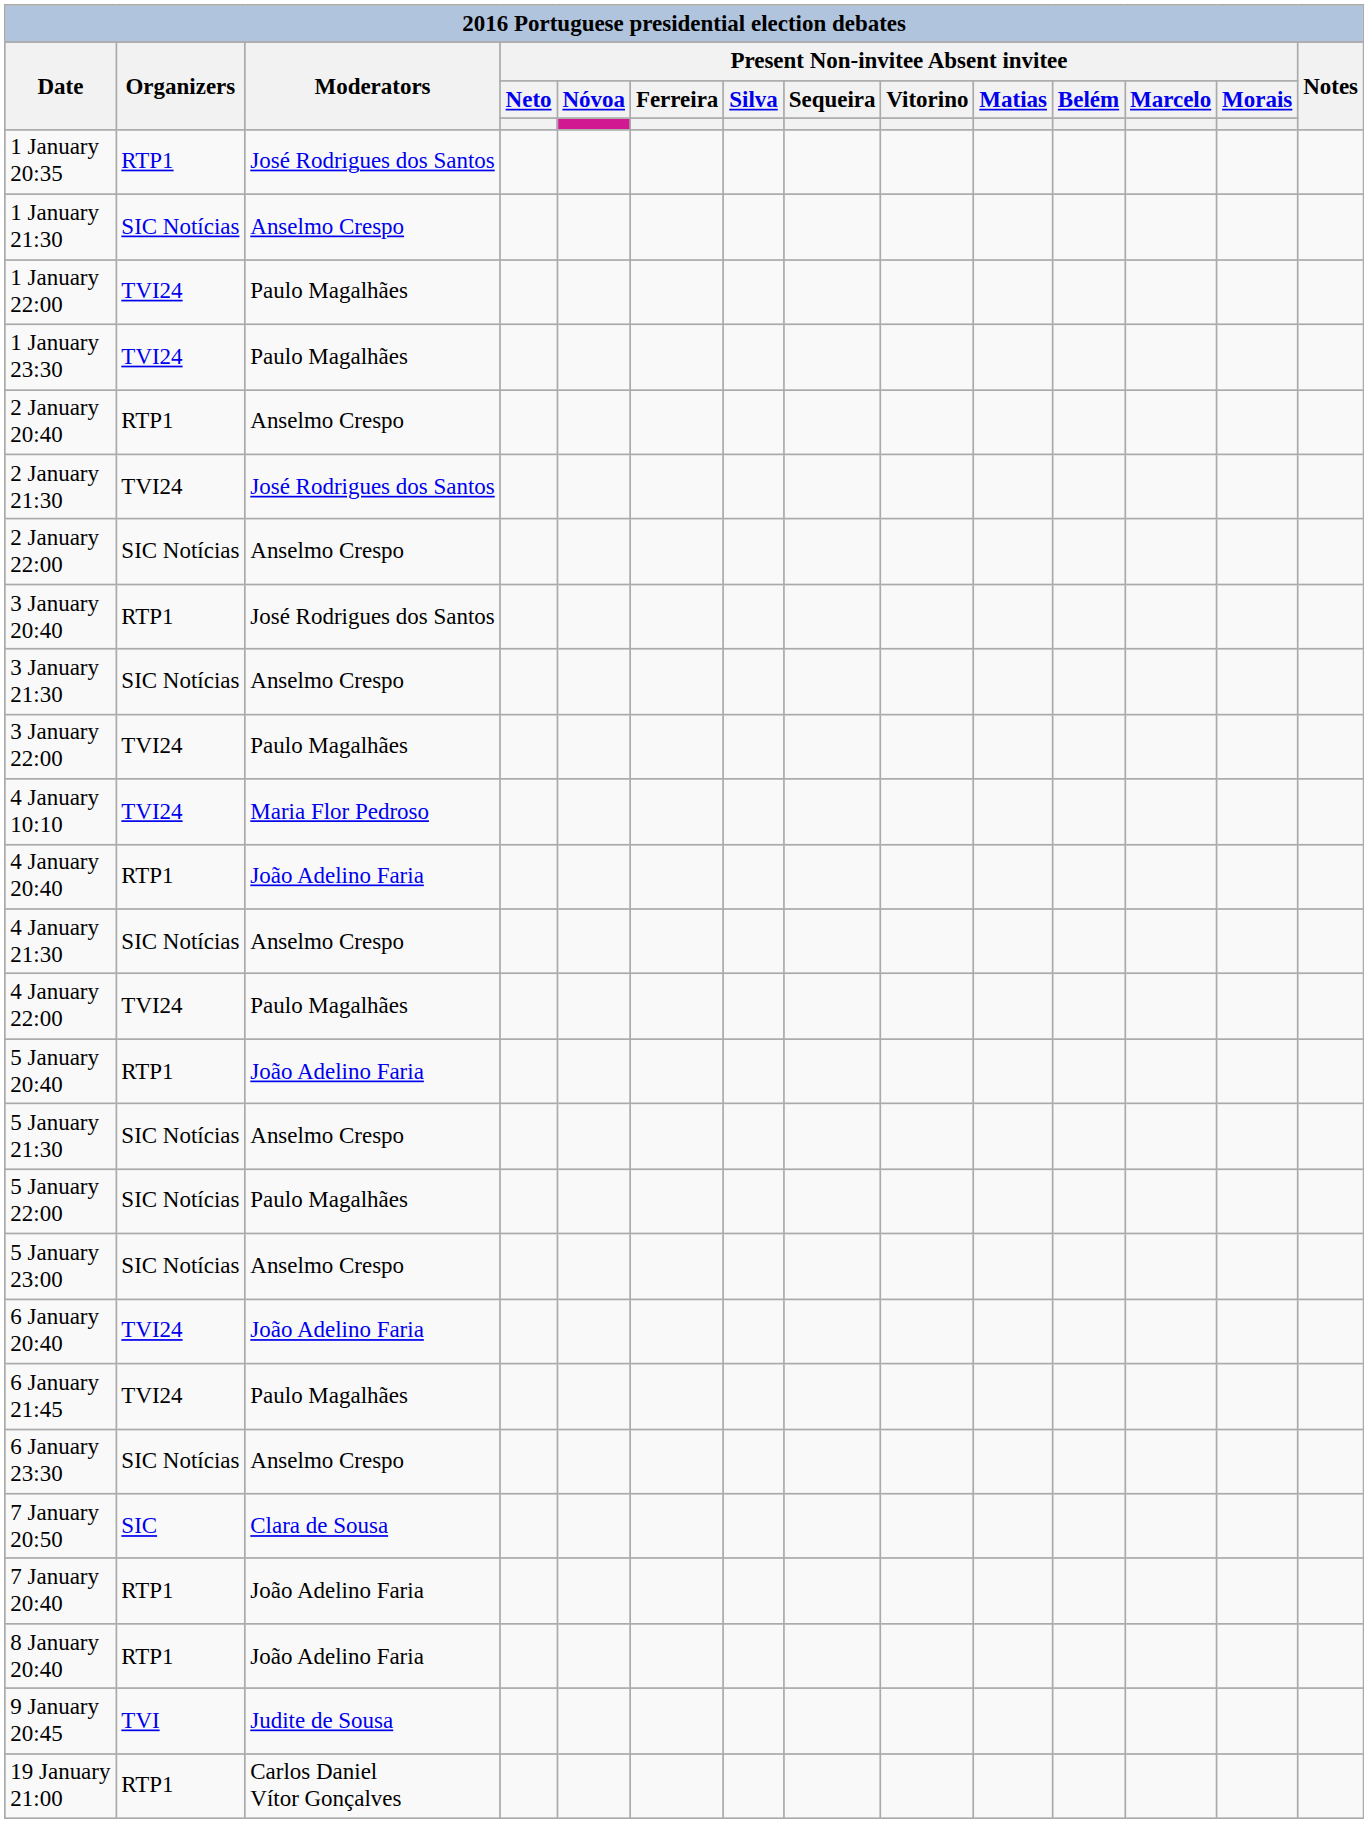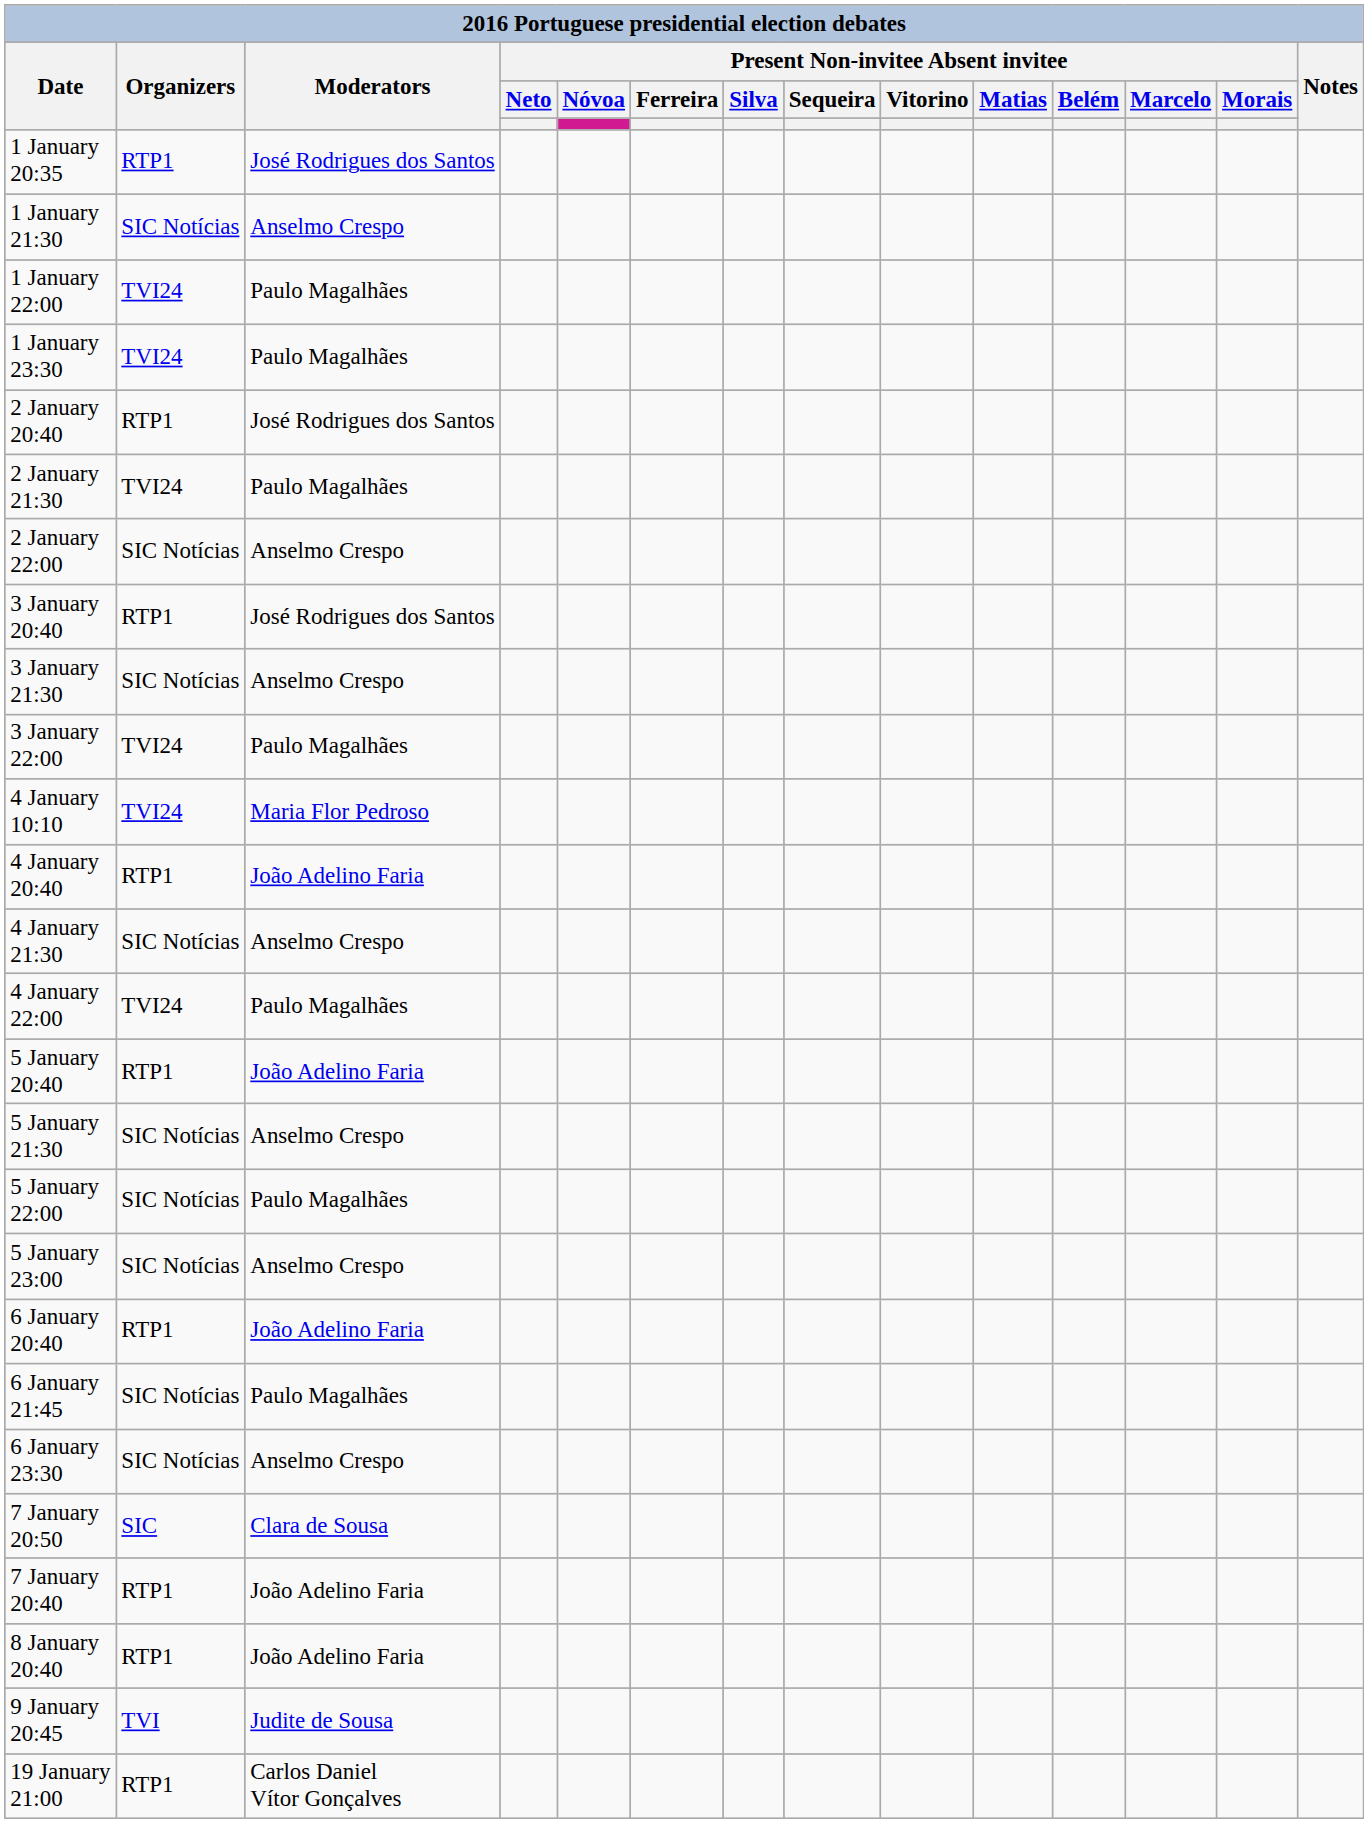(327, 421) Anselmo Crespo -> (373, 421) José Rodrigues dos Santos
(373, 486) José Rodrigues dos Santos -> (329, 486) Paulo Magalhães
(152, 1330) TVI24 -> (147, 1330) RTP1
(152, 1395) TVI24 -> (180, 1395) SIC Notícias
